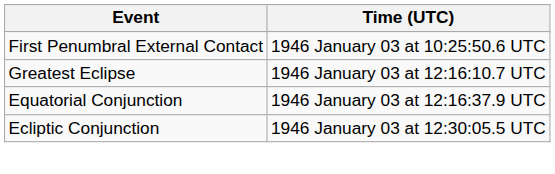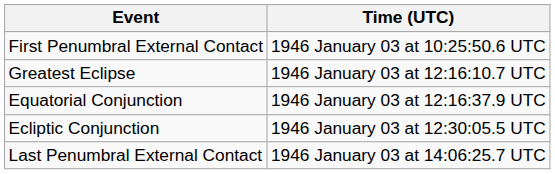+ row: (135, 155)
